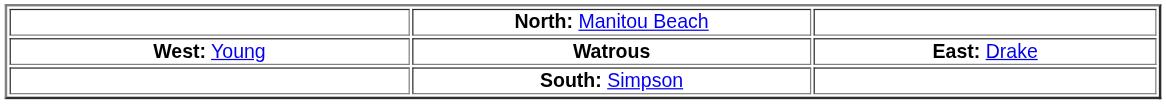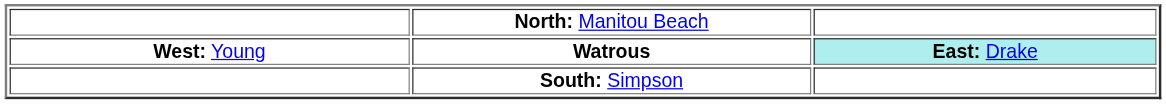(985, 51) no background -> (985, 51) paleturquoise background
